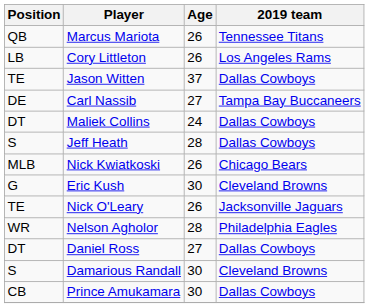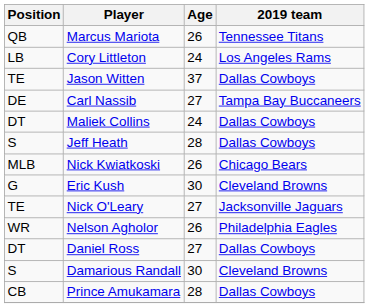(195, 57) 26 -> (195, 57) 24
(195, 206) 26 -> (195, 206) 27
(195, 228) 28 -> (195, 228) 26
(195, 292) 30 -> (195, 292) 28
